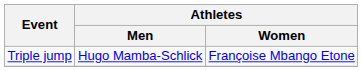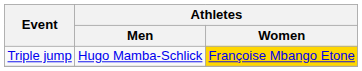(282, 57) no background -> (282, 57) gold background
